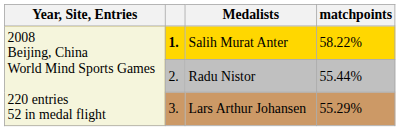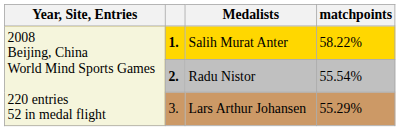(174, 75) normal -> (174, 75) bold
(341, 75) 55.44% -> (341, 75) 55.54%
